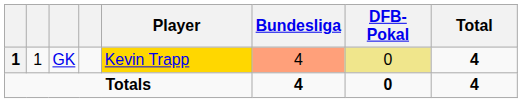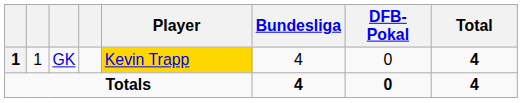(298, 60) lightsalmon background -> (298, 60) no background
(388, 60) khaki background -> (388, 60) no background
